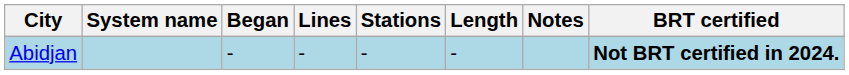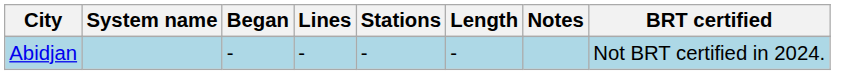(716, 52) bold -> (709, 52) normal
